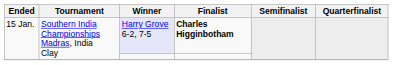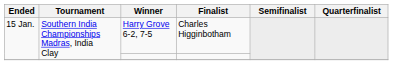(145, 29) lavender background -> (146, 29) no background
(205, 29) bold -> (205, 29) normal
